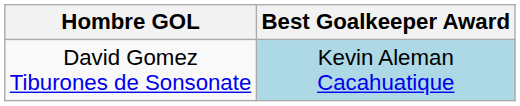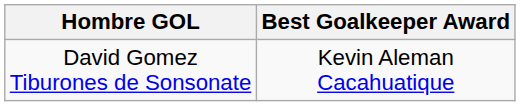(386, 69) lightblue background -> (386, 69) no background
